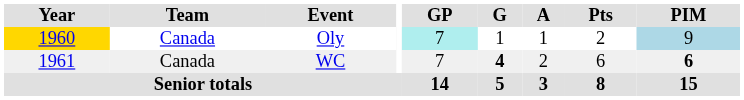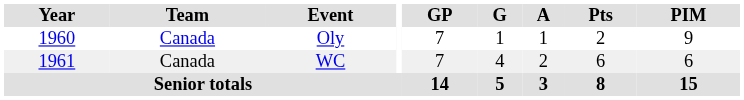(57, 38) gold background -> (57, 38) no background
(440, 38) paleturquoise background -> (440, 38) no background
(688, 38) lightblue background -> (688, 38) no background
(500, 61) bold -> (500, 61) normal
(688, 61) bold -> (688, 61) normal
